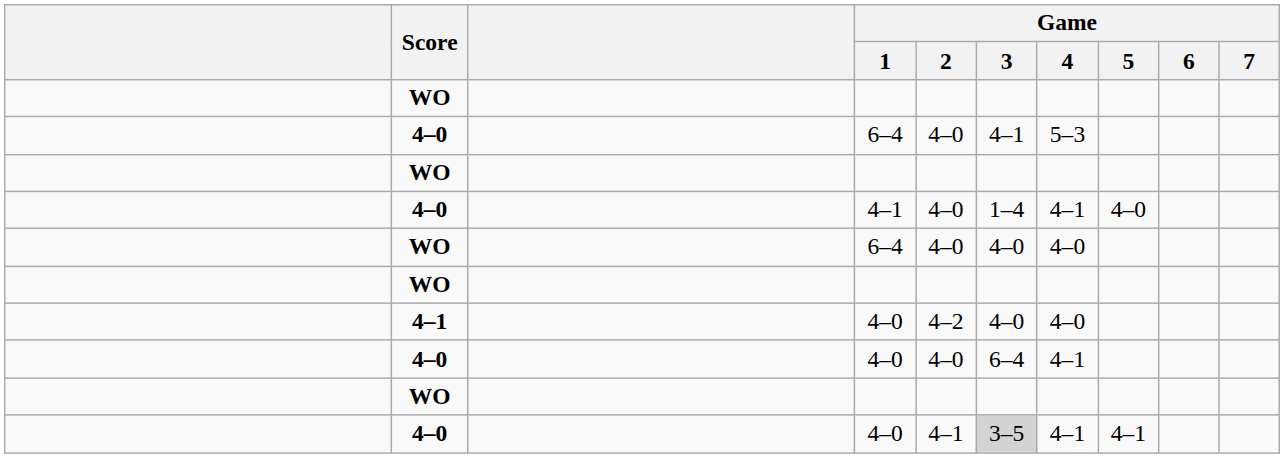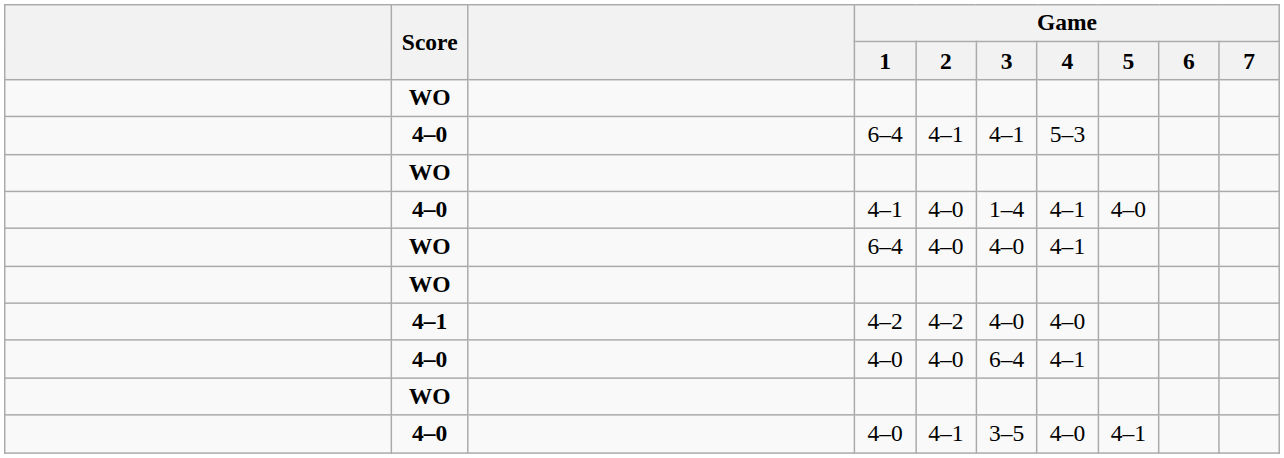(946, 135) 4–0 -> (946, 135) 4–1
(1067, 246) 4–0 -> (1067, 246) 4–1
(885, 321) 4–0 -> (885, 321) 4–2
(1007, 433) lightgrey background -> (1007, 433) no background
(1067, 433) 4–1 -> (1067, 433) 4–0
